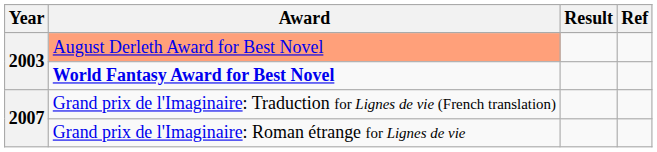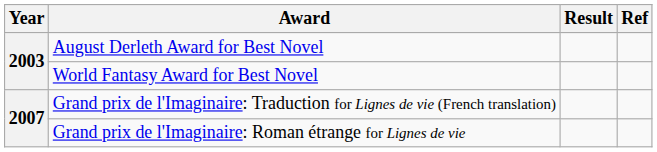(188, 47) lightsalmon background -> (188, 47) no background
(194, 75) bold -> (185, 75) normal
